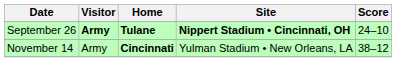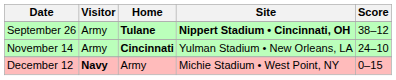(95, 30) bold -> (94, 30) normal
(373, 30) 24–10 -> (373, 30) 38–12
(373, 48) 38–12 -> (373, 48) 24–10
+ row: (40, 65)
